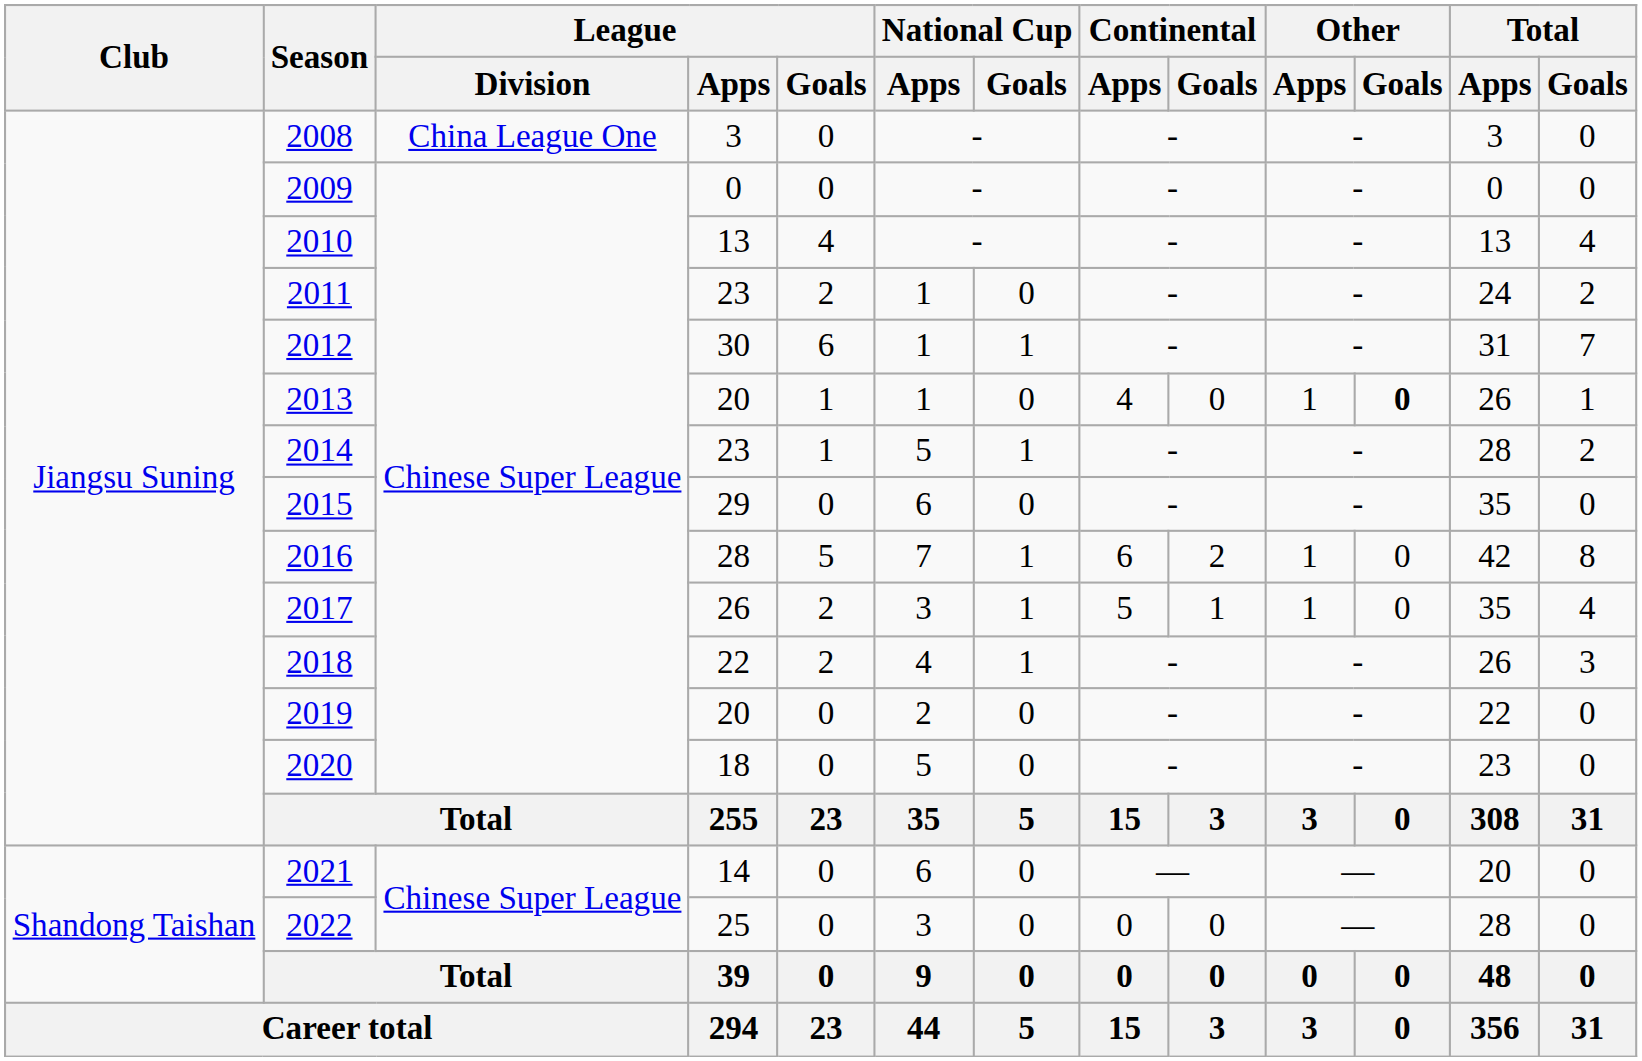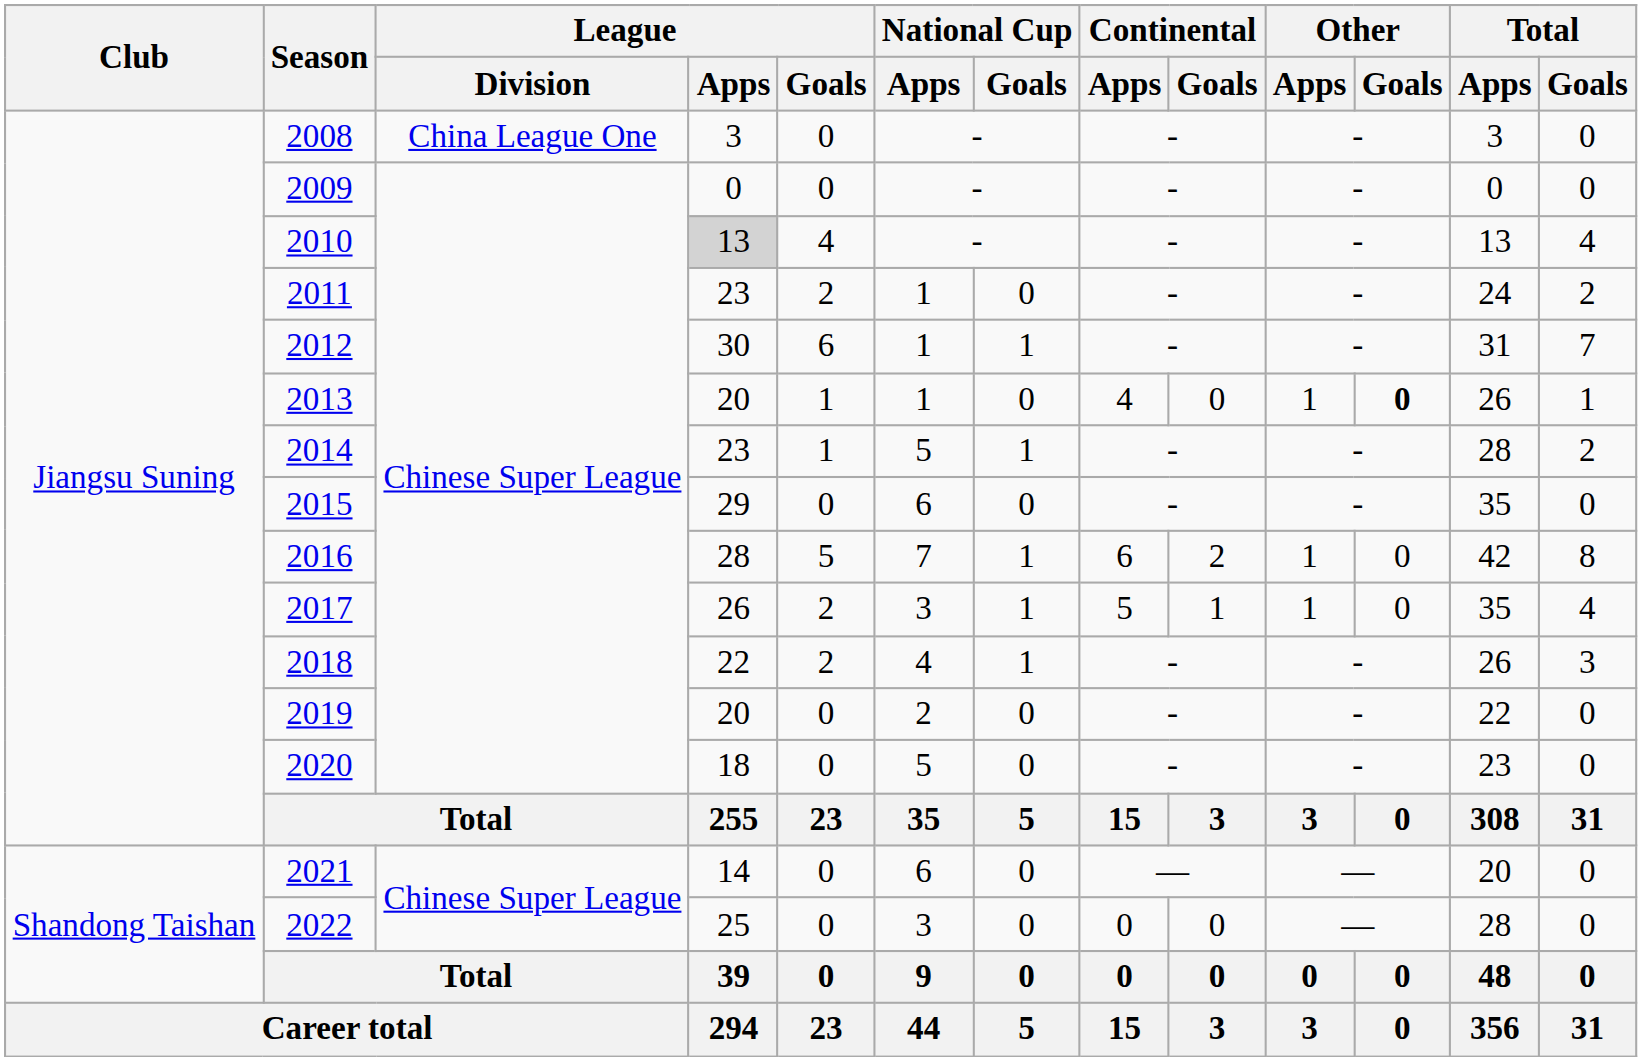(734, 240) no background -> (734, 240) lightgrey background
